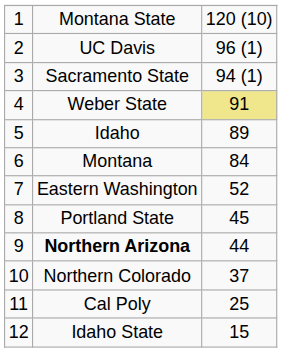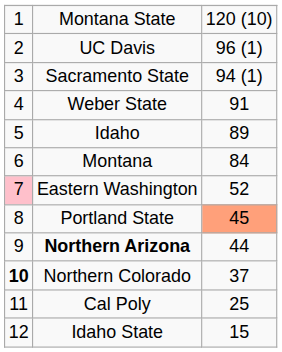(239, 104) khaki background -> (239, 104) no background
(19, 190) no background -> (19, 190) pink background
(239, 218) no background -> (239, 218) lightsalmon background
(19, 275) normal -> (19, 275) bold
